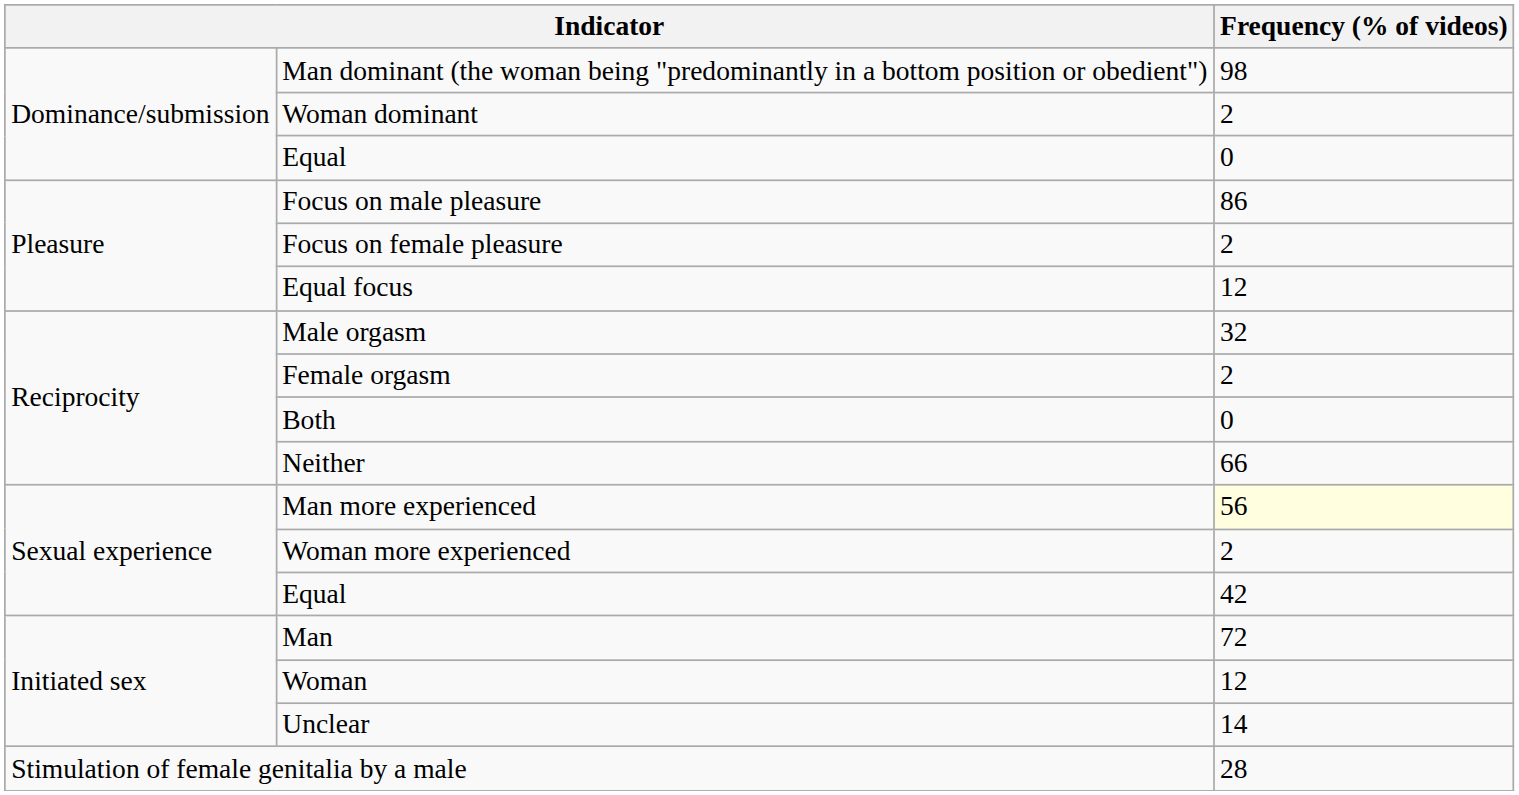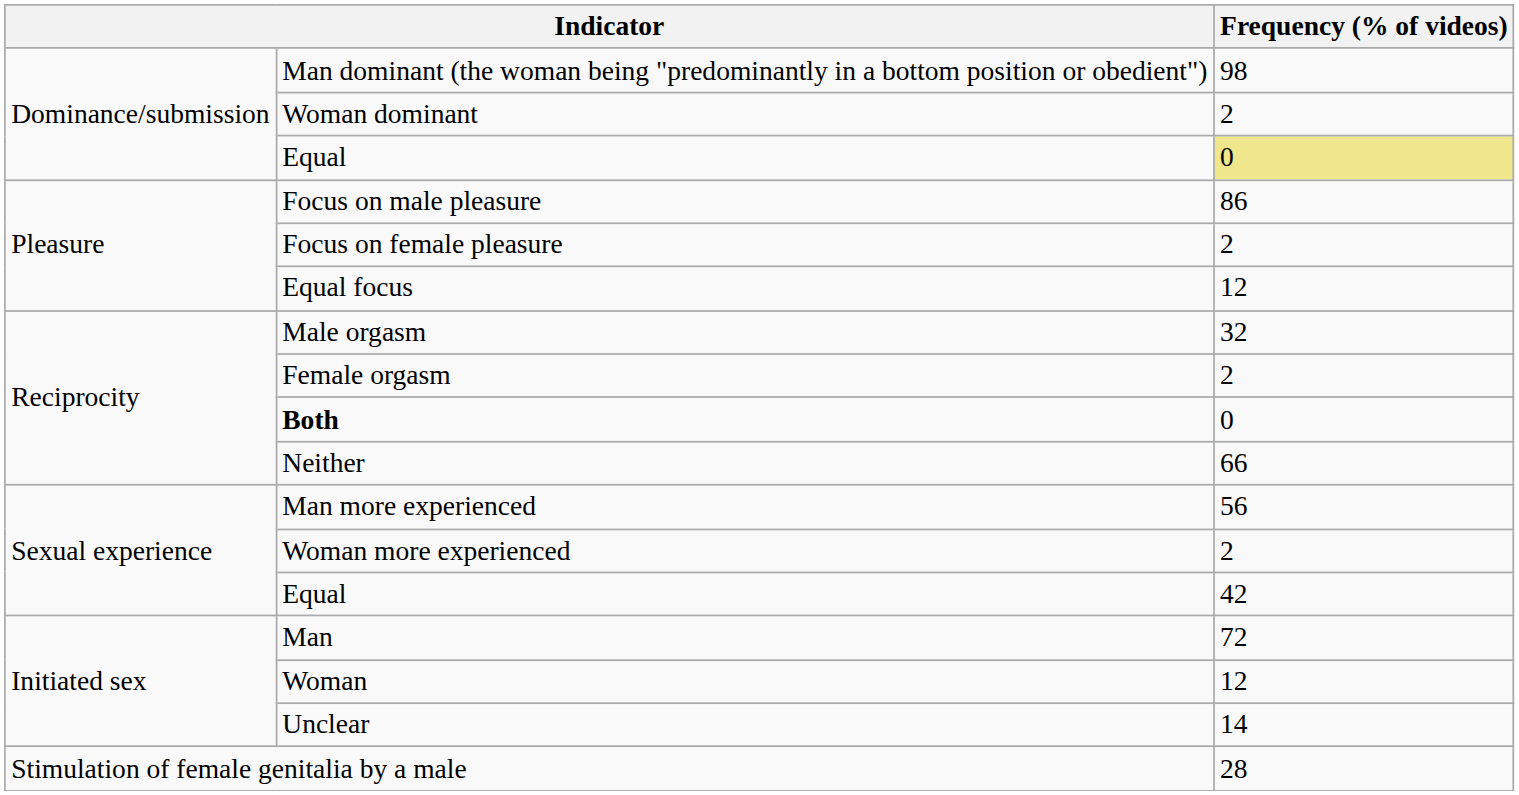(1227, 157) no background -> (1227, 157) khaki background
(309, 419) normal -> (311, 419) bold
(1234, 506) lightyellow background -> (1234, 506) no background
